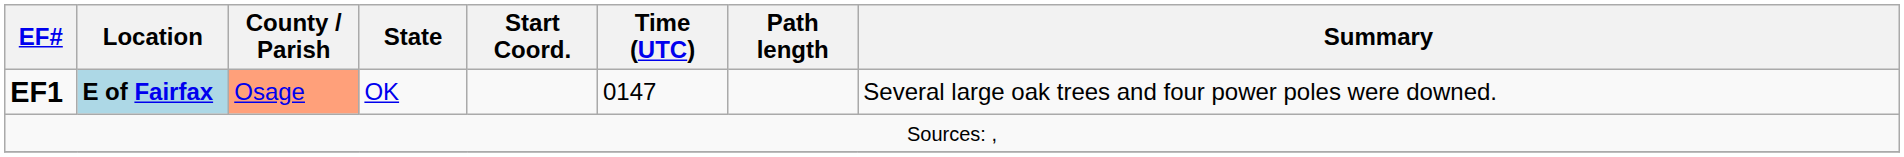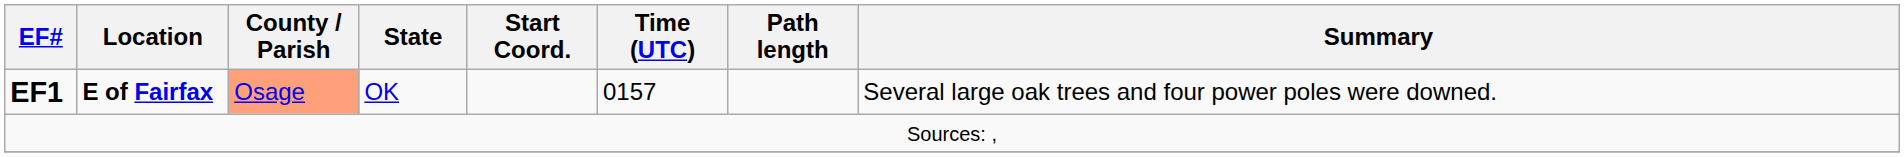(148, 91) lightblue background -> (148, 91) no background
(630, 91) 0147 -> (630, 91) 0157
